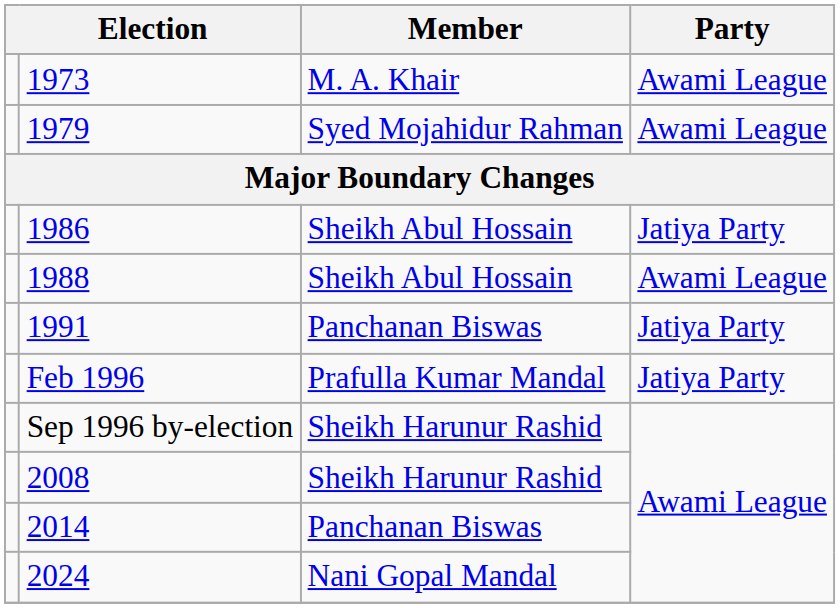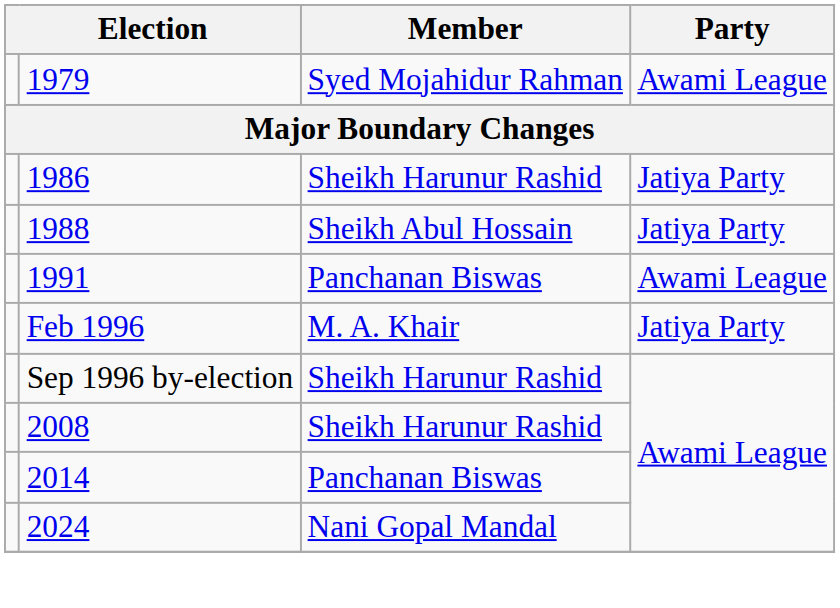- row: (58, 79)
(440, 228) Sheikh Abul Hossain -> (455, 178) Sheikh Harunur Rashid
(732, 278) Awami League -> (711, 228) Jatiya Party
(711, 327) Jatiya Party -> (732, 278) Awami League
(457, 377) Prafulla Kumar Mandal -> (383, 327) M. A. Khair
